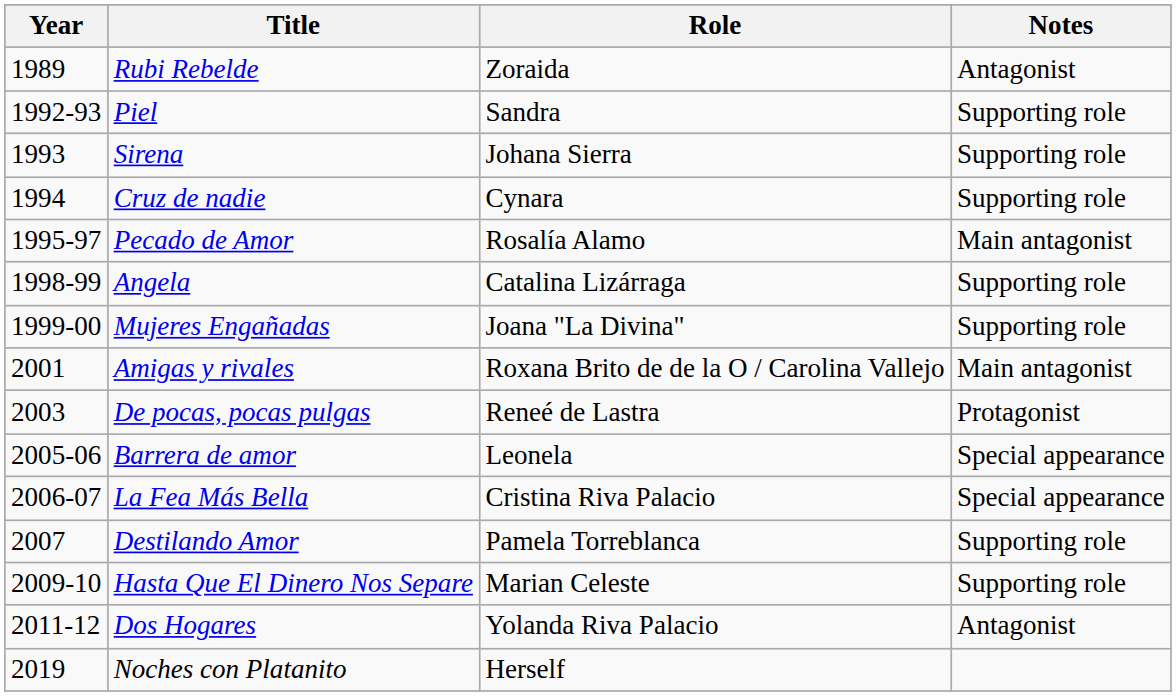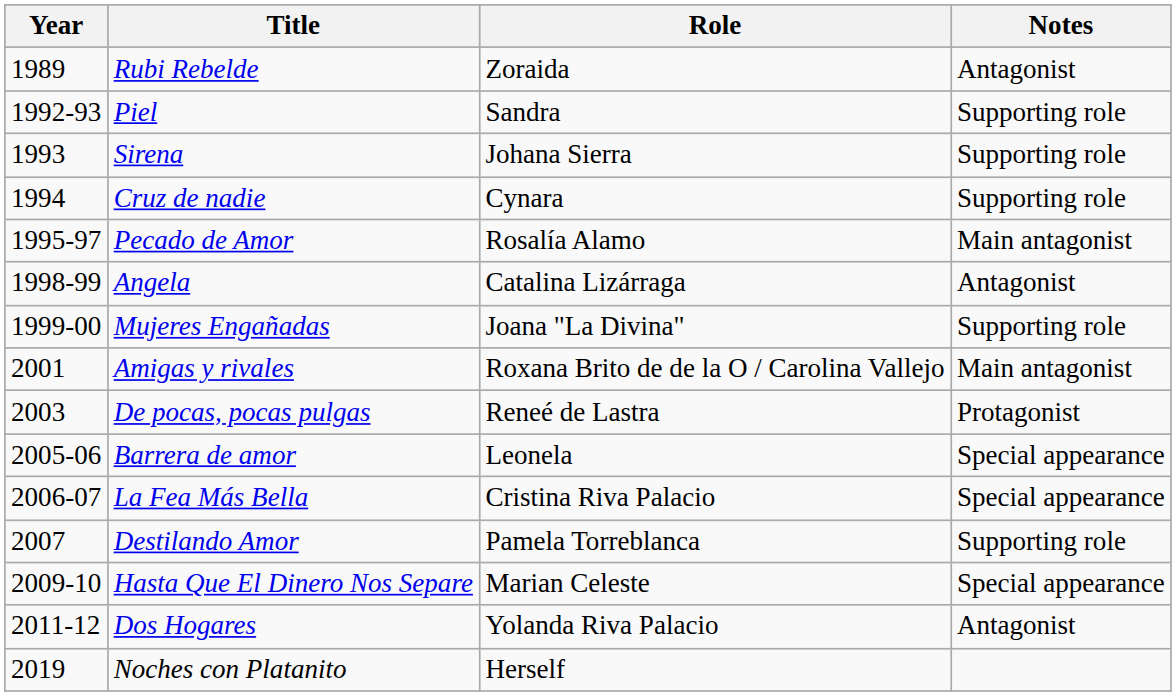(1041, 283) Supporting role -> (1016, 283) Antagonist
(1041, 583) Supporting role -> (1061, 583) Special appearance
